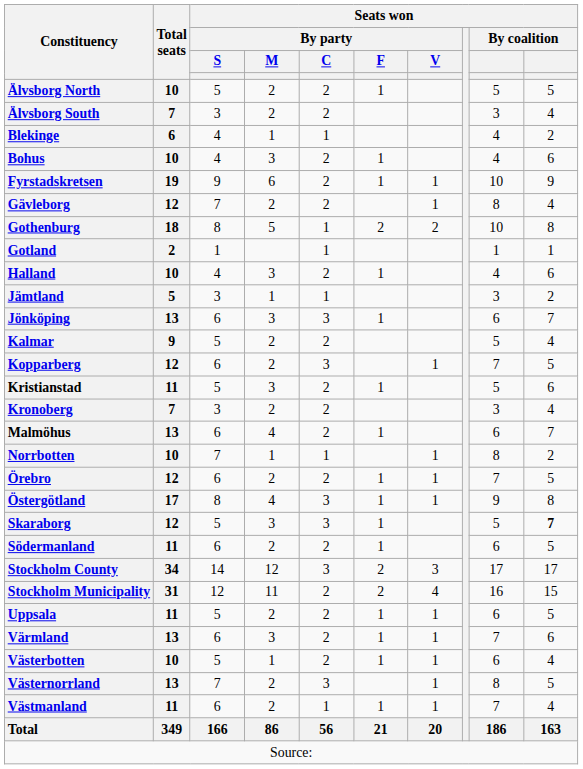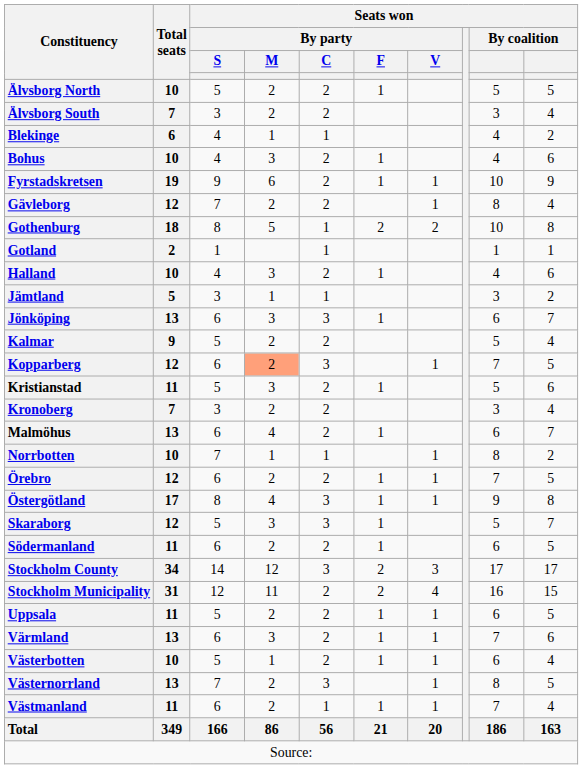(272, 364) no background -> (272, 364) lightsalmon background
(551, 524) bold -> (551, 524) normal
